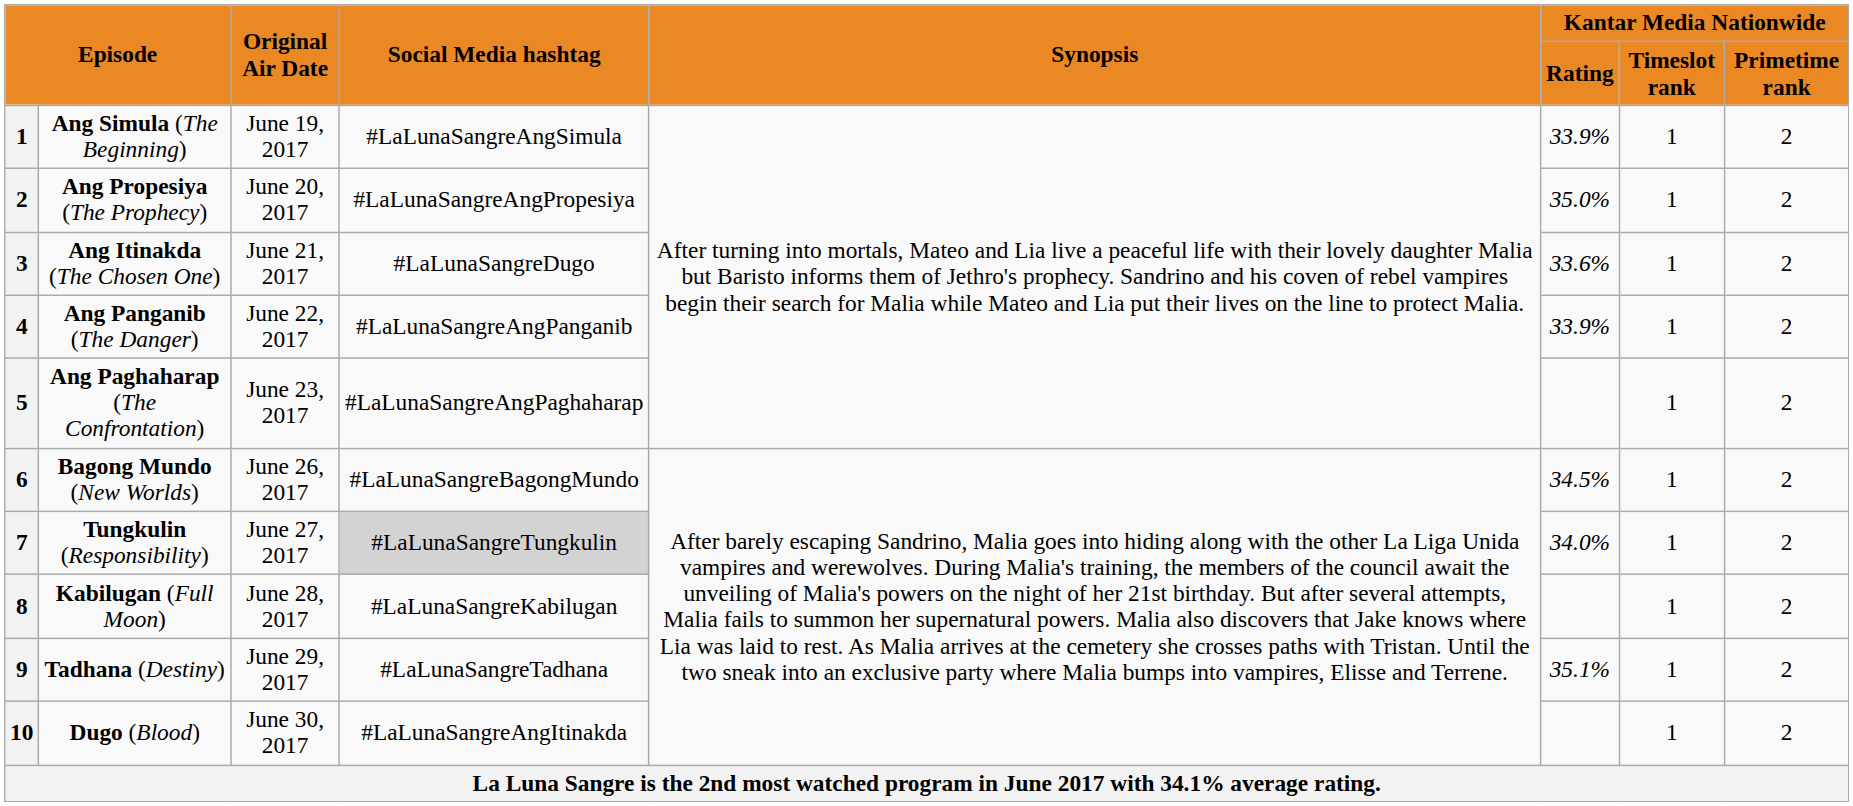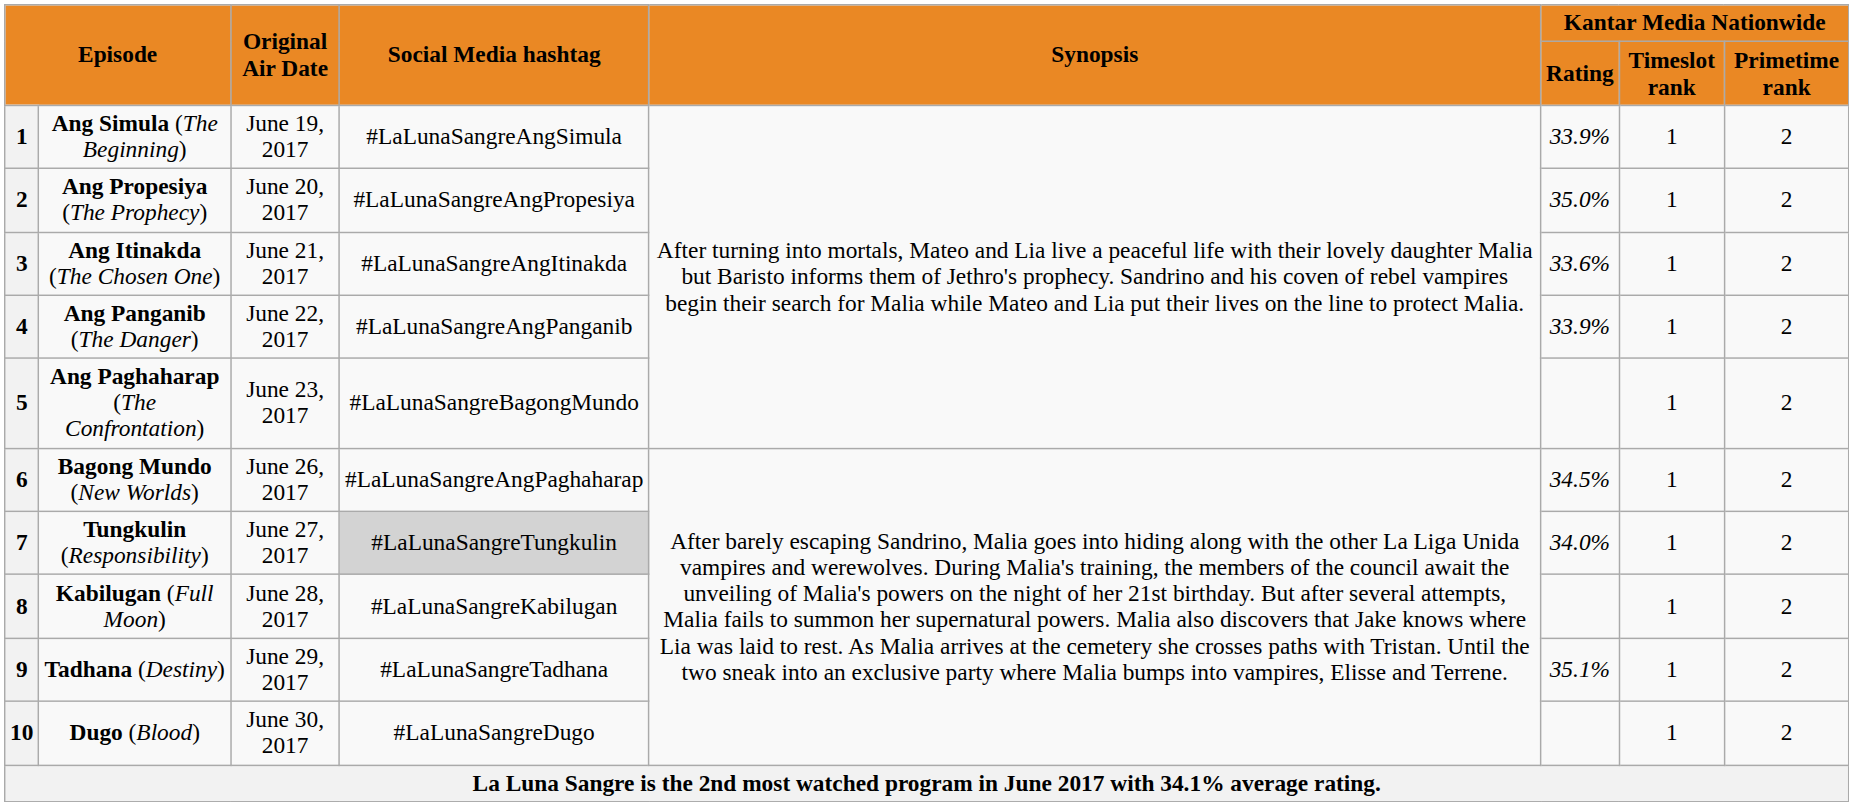(494, 263) #LaLunaSangreDugo -> (494, 263) #LaLunaSangreAngItinakda
(494, 402) #LaLunaSangreAngPaghaharap -> (494, 402) #LaLunaSangreBagongMundo
(494, 479) #LaLunaSangreBagongMundo -> (494, 479) #LaLunaSangreAngPaghaharap
(494, 732) #LaLunaSangreAngItinakda -> (494, 732) #LaLunaSangreDugo
